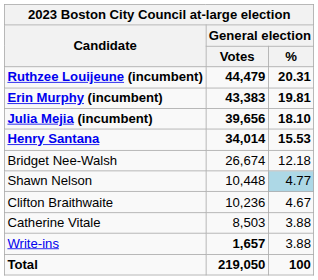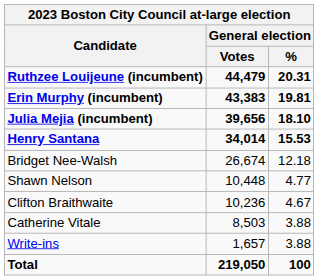(298, 181) lightblue background -> (298, 181) no background
(249, 243) bold -> (249, 243) normal
